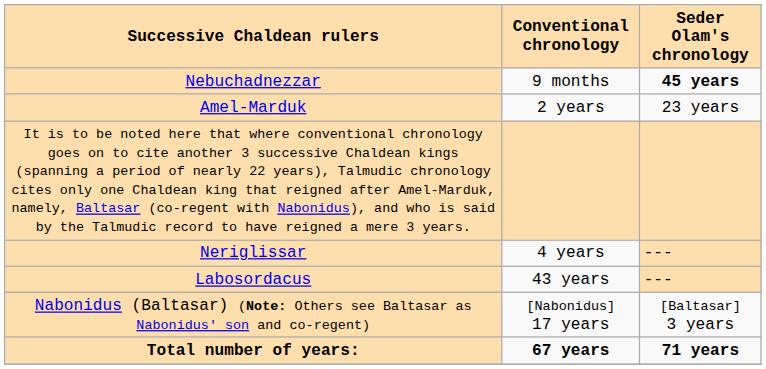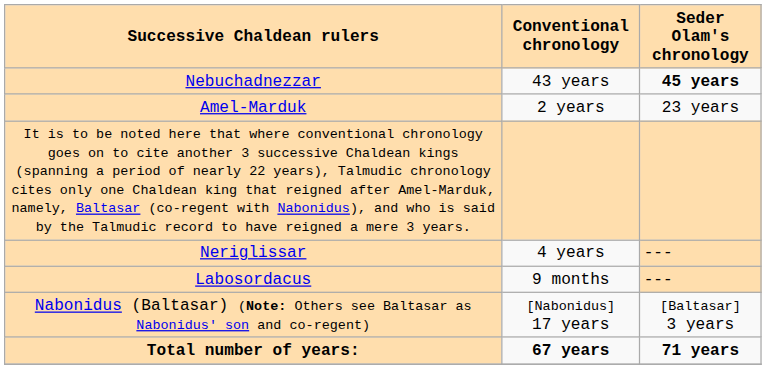(571, 81) 9 months -> (571, 81) 43 years
(571, 279) 43 years -> (571, 279) 9 months
